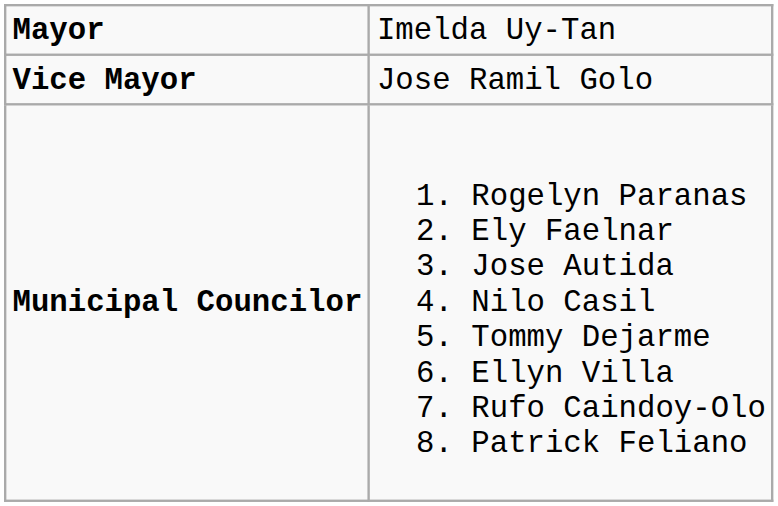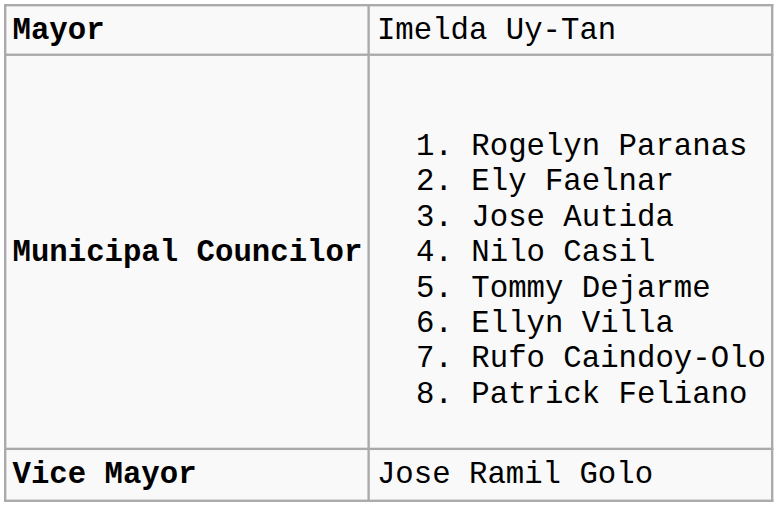rows swapped: (105, 80) <-> (187, 302)
